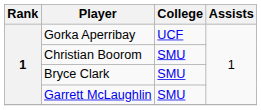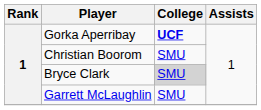(170, 34) normal -> (170, 34) bold
(171, 74) no background -> (171, 74) lightgrey background
